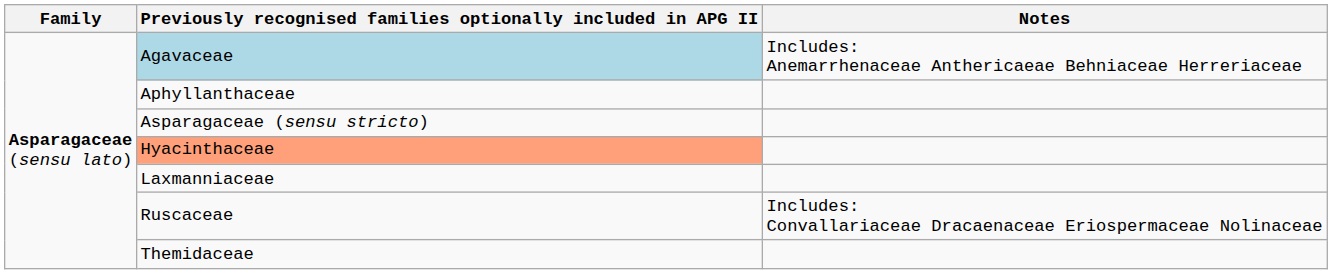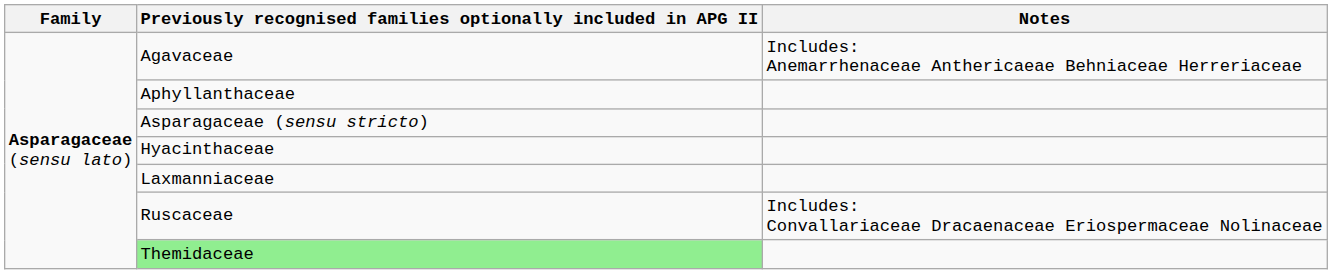(187, 57) lightblue background -> (187, 57) no background
(207, 150) lightsalmon background -> (207, 150) no background
(197, 254) no background -> (197, 254) lightgreen background
